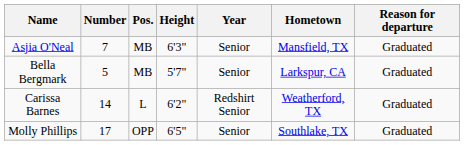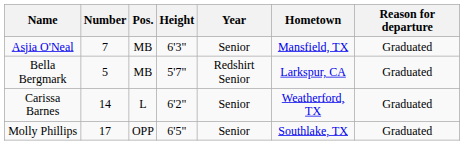(234, 72) Senior -> (234, 72) Redshirt Senior
(234, 104) Redshirt Senior -> (234, 104) Senior
